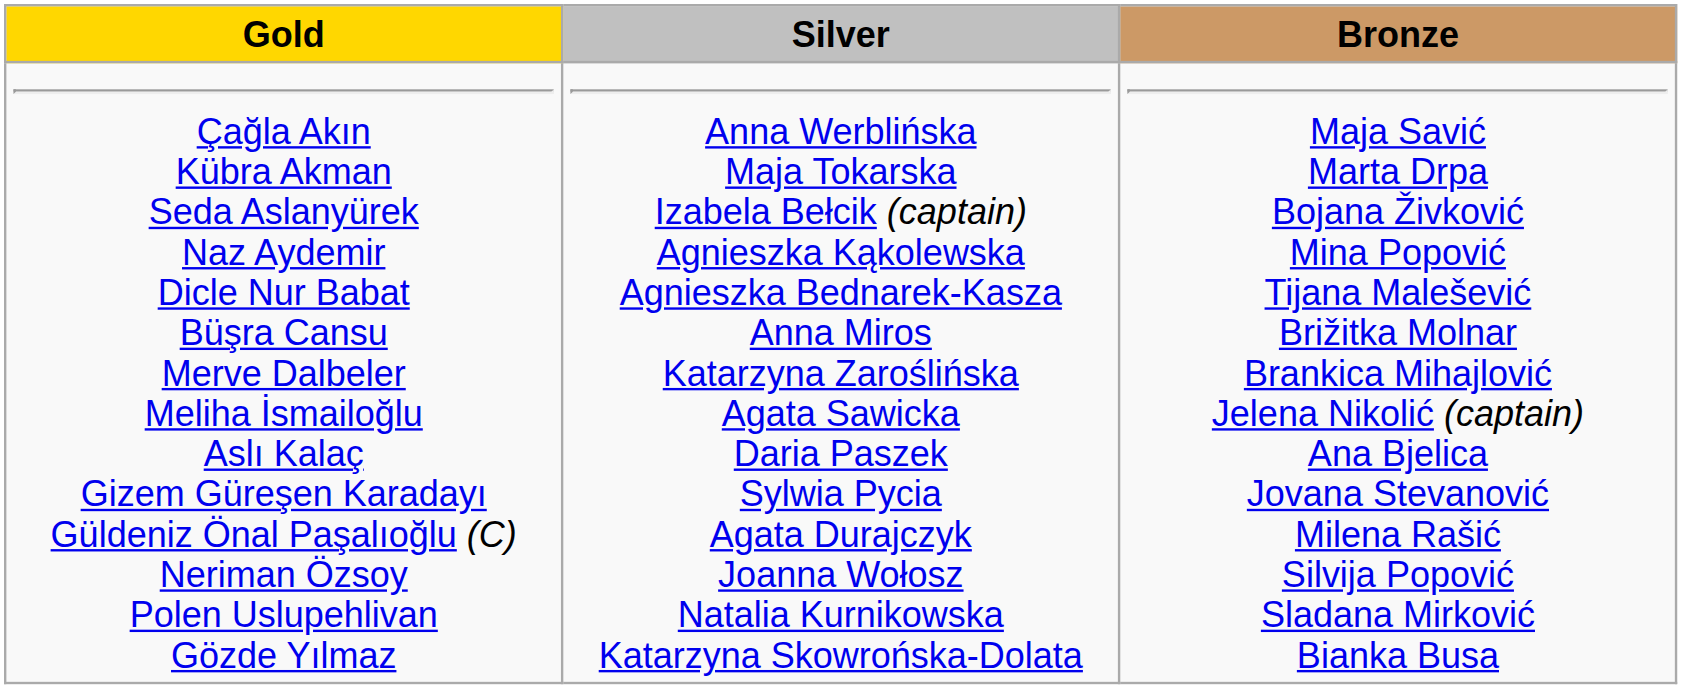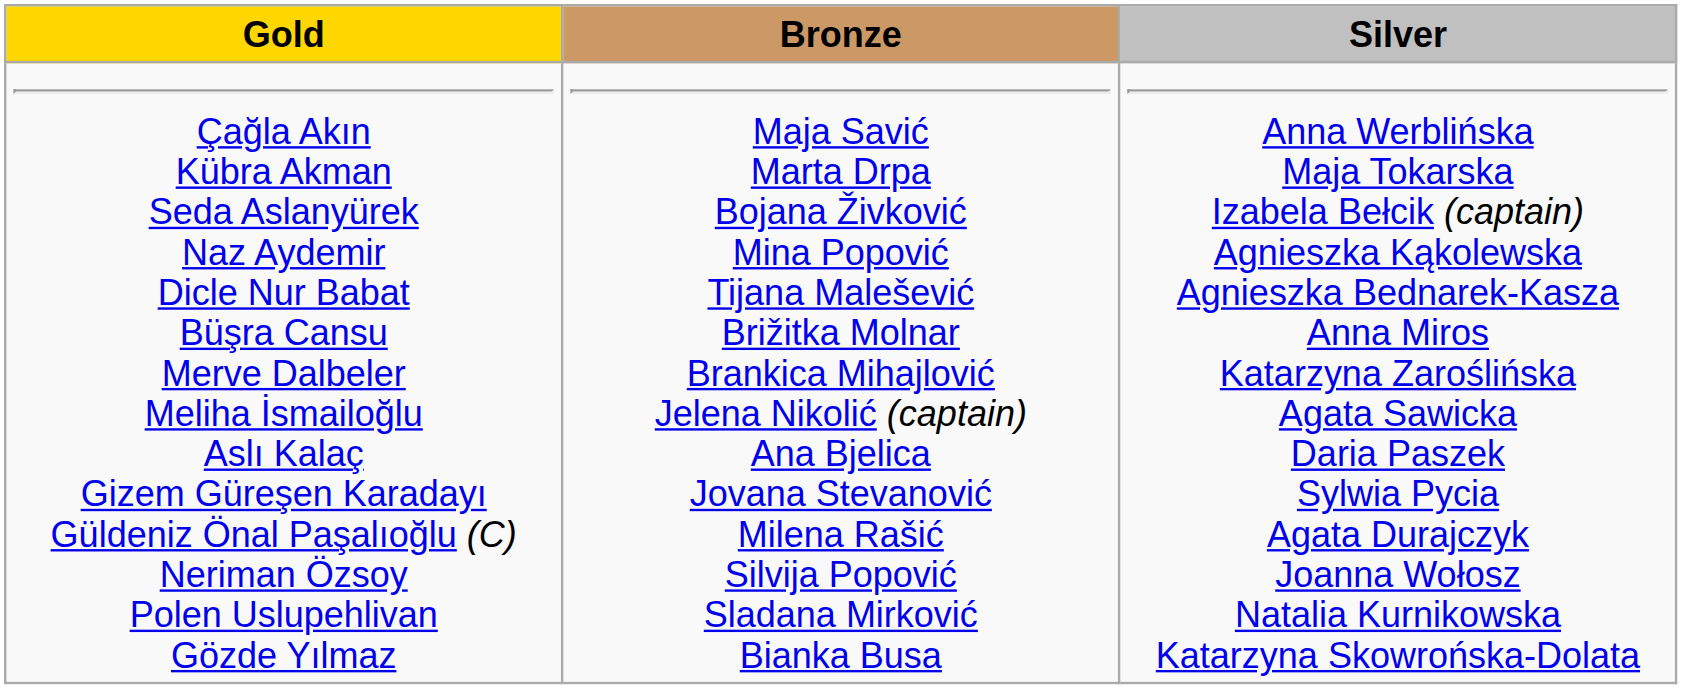columns swapped: (841, 34) <-> (1398, 34)
